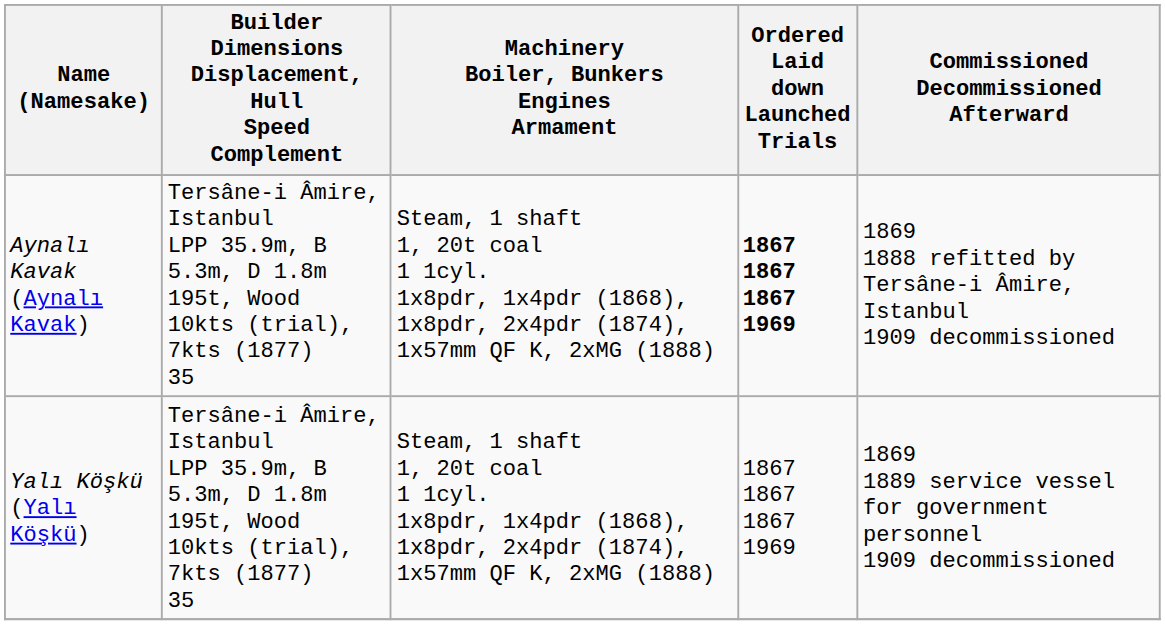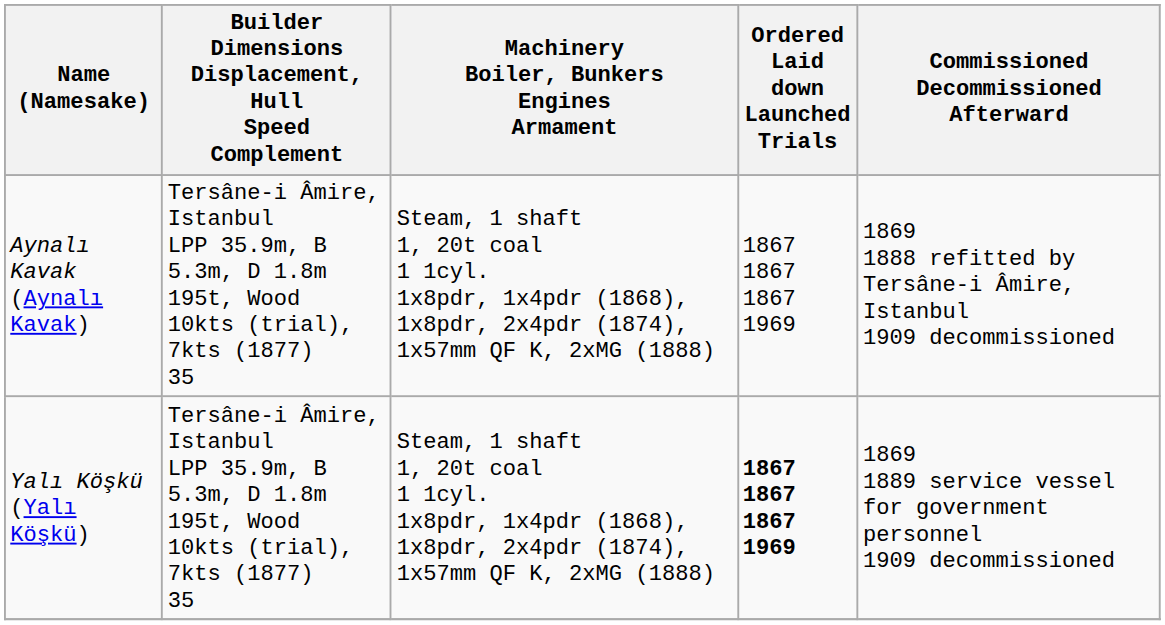(769, 285) bold -> (769, 285) normal
(769, 508) normal -> (769, 508) bold
